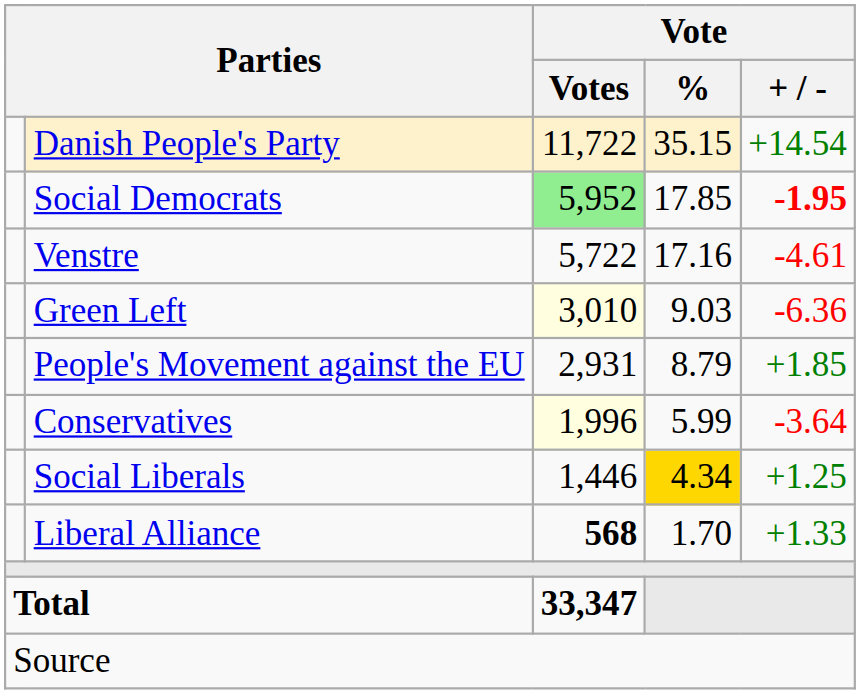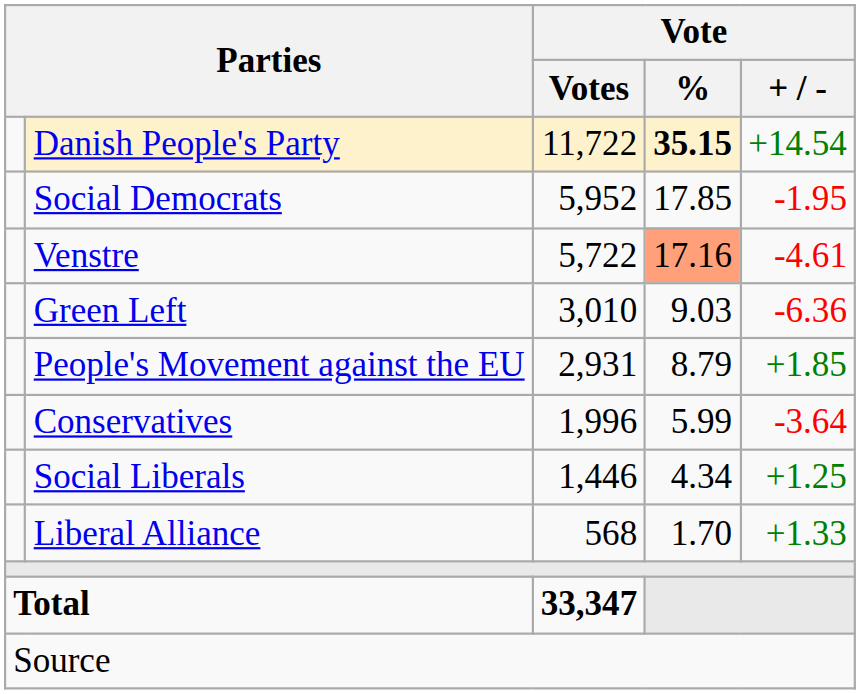(693, 143) normal -> (693, 143) bold
(598, 198) lightgreen background -> (598, 198) no background
(810, 198) bold -> (810, 198) normal
(693, 254) no background -> (693, 254) lightsalmon background
(598, 310) lightyellow background -> (598, 310) no background
(598, 421) lightyellow background -> (598, 421) no background
(701, 476) gold background -> (701, 476) no background
(611, 532) bold -> (611, 532) normal
